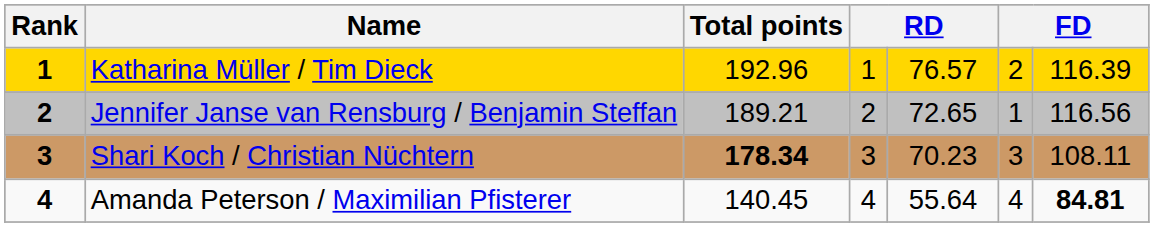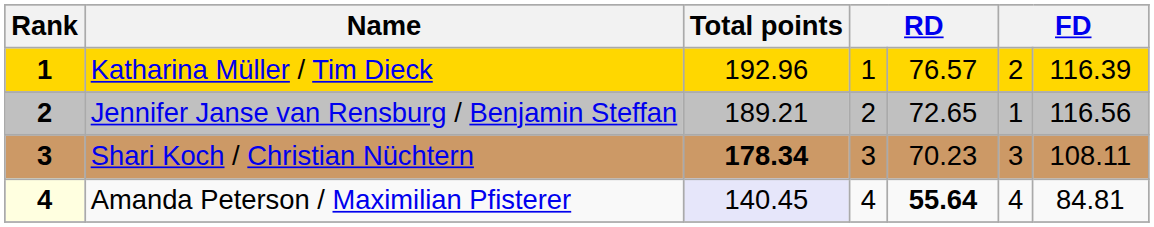(45, 199) no background -> (45, 199) lightyellow background
(766, 199) no background -> (766, 199) lavender background
(943, 199) normal -> (943, 199) bold
(1090, 199) bold -> (1090, 199) normal
